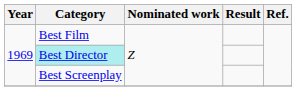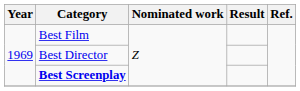(73, 55) paleturquoise background -> (73, 55) no background
(80, 75) normal -> (82, 75) bold
